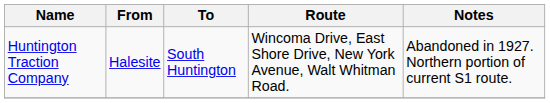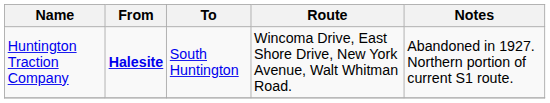(135, 62) normal -> (136, 62) bold
